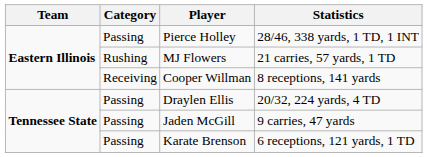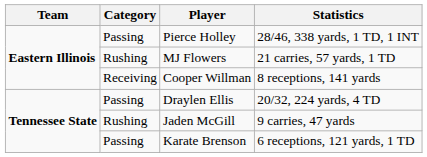(123, 120) Passing -> (125, 120) Rushing
